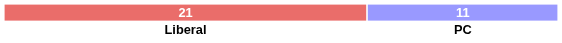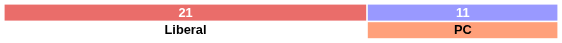(463, 30) no background -> (463, 30) lightsalmon background
